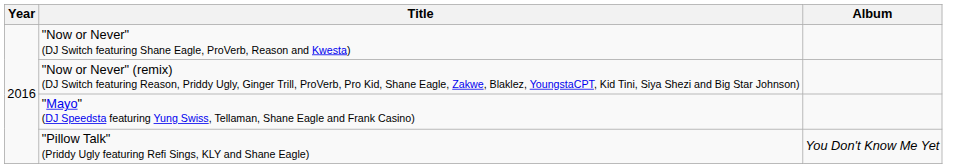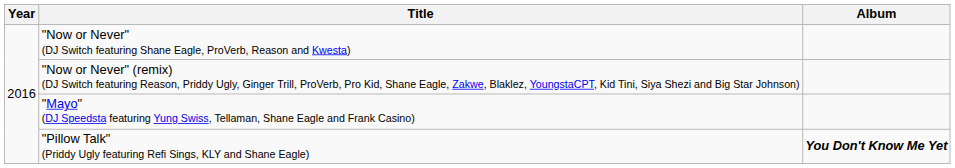(872, 146) normal -> (876, 146) bold
